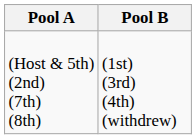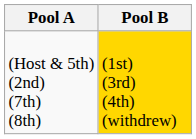(139, 91) no background -> (139, 91) gold background
